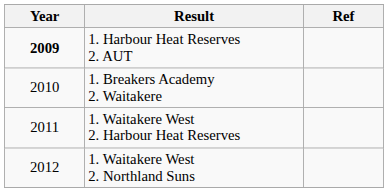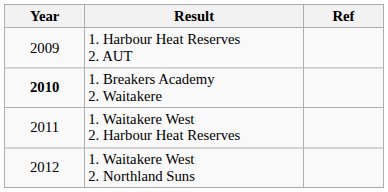(45, 47) bold -> (45, 47) normal
(45, 87) normal -> (45, 87) bold
